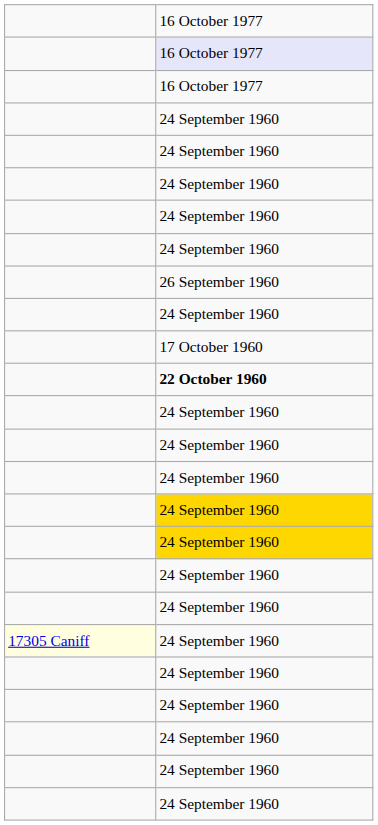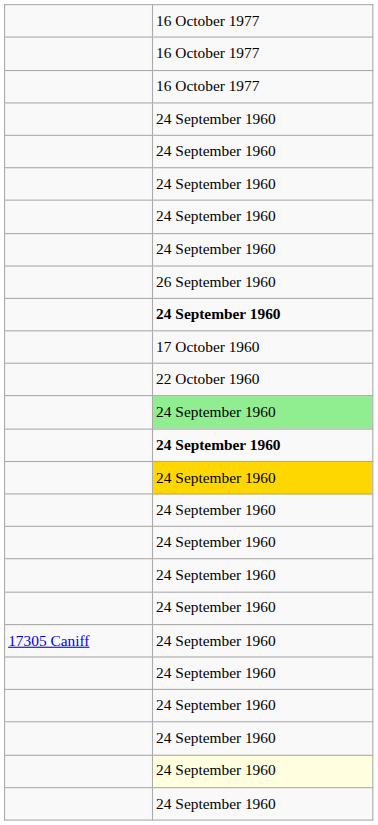(211, 53) lavender background -> (208, 53) no background
(219, 314) normal -> (218, 314) bold
(213, 379) bold -> (208, 379) normal
(219, 412) no background -> (216, 412) lightgreen background
(219, 444) normal -> (218, 444) bold
(219, 477) no background -> (216, 477) gold background
(219, 509) gold background -> (216, 509) no background
(219, 542) gold background -> (216, 542) no background
(49, 640) lightyellow background -> (49, 640) no background
(219, 770) no background -> (216, 770) lightyellow background
